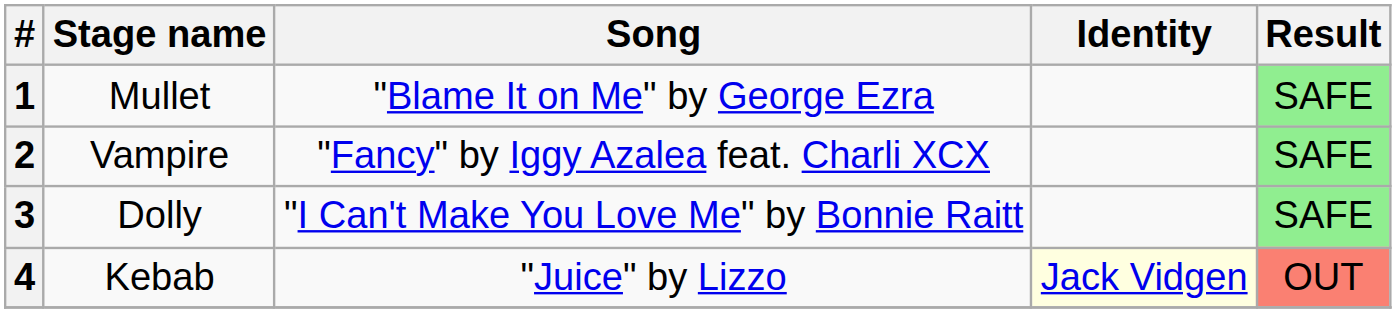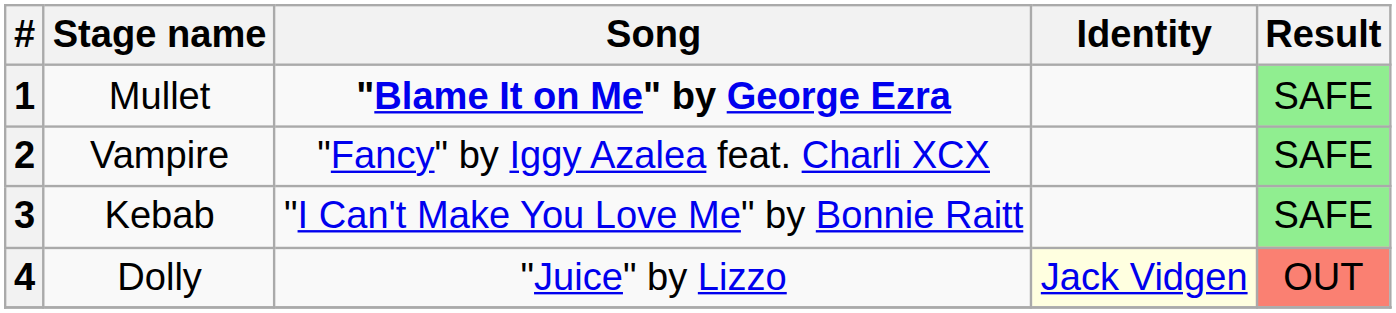(654, 95) normal -> (654, 95) bold
(160, 215) Dolly -> (160, 215) Kebab
(160, 276) Kebab -> (160, 276) Dolly
